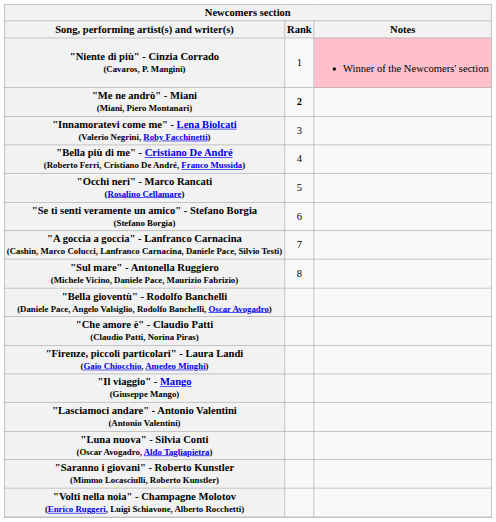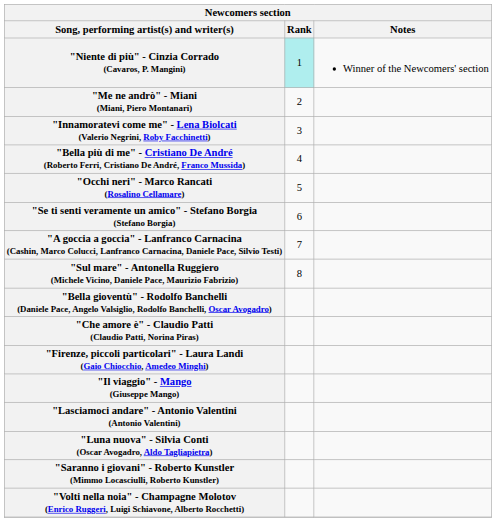(299, 62) no background -> (299, 62) paleturquoise background
(403, 69) pink background -> (403, 69) no background
(299, 102) bold -> (299, 102) normal
